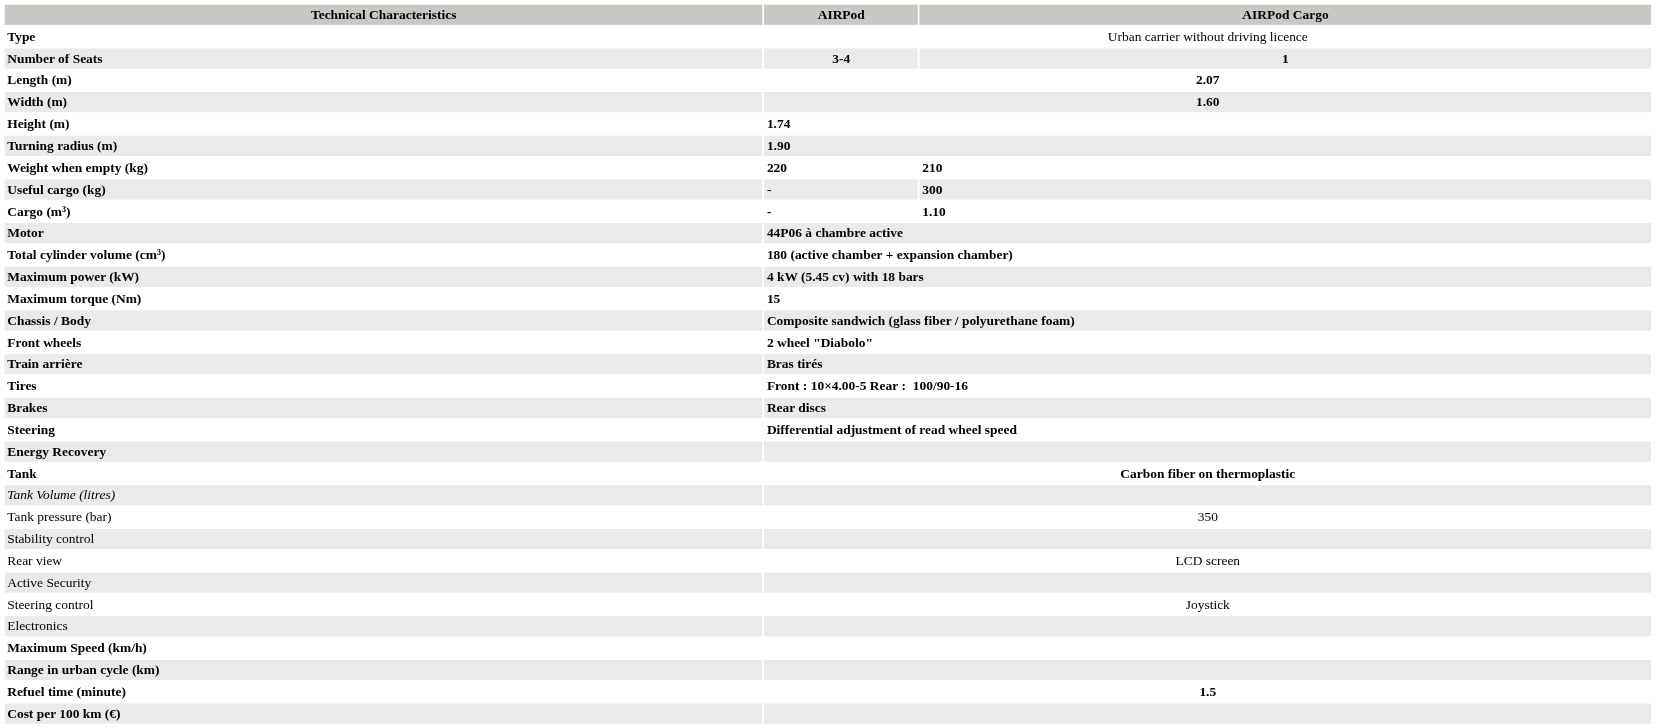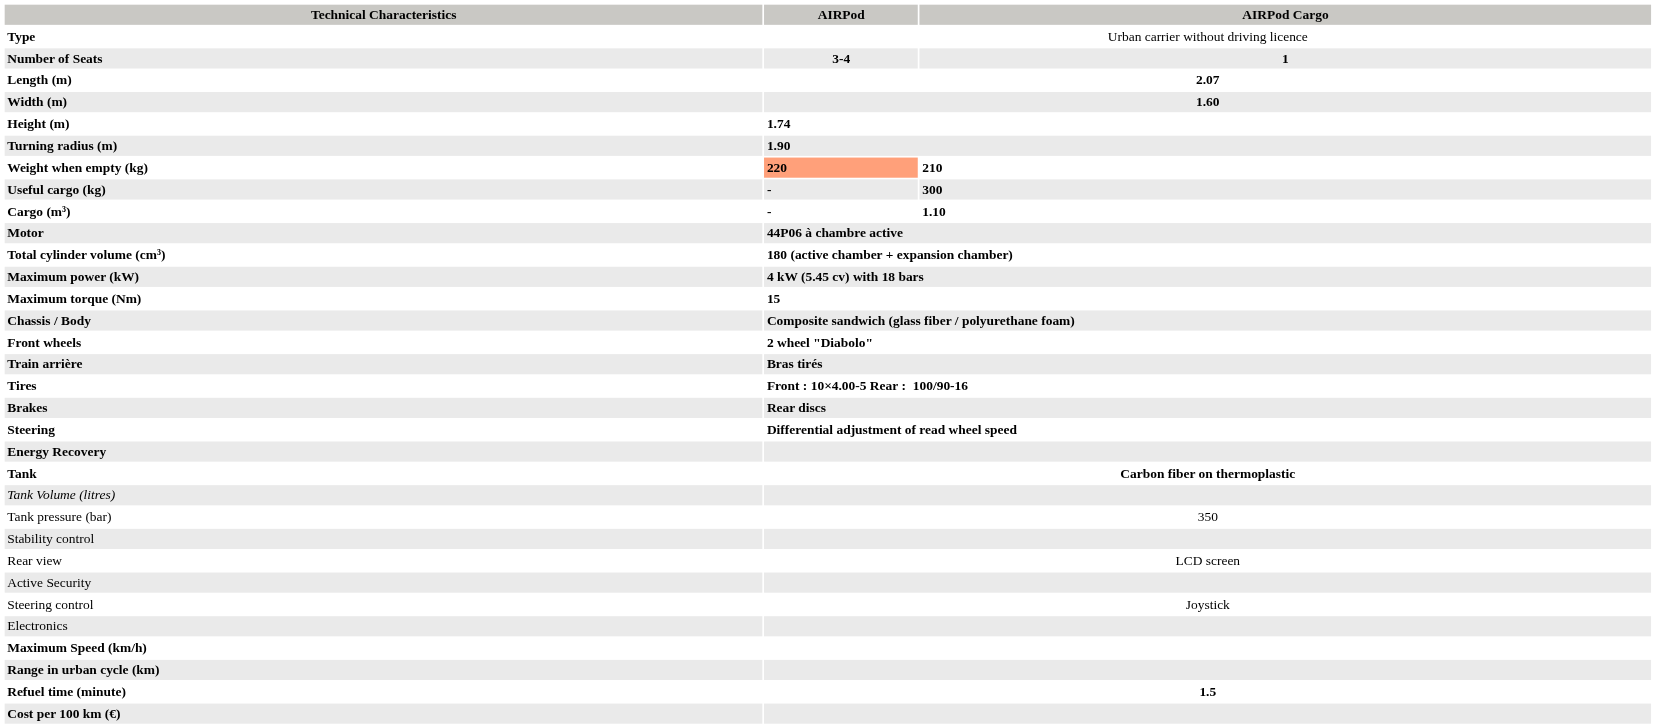(841, 168) no background -> (841, 168) lightsalmon background
